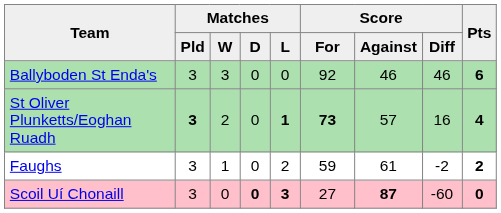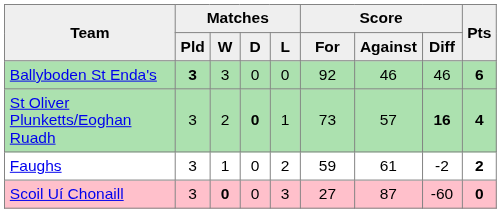(193, 74) normal -> (193, 74) bold
(193, 120) bold -> (193, 120) normal
(255, 120) normal -> (255, 120) bold
(285, 120) bold -> (285, 120) normal
(327, 120) bold -> (327, 120) normal
(442, 120) normal -> (442, 120) bold
(225, 194) normal -> (225, 194) bold
(255, 194) bold -> (255, 194) normal
(285, 194) bold -> (285, 194) normal
(388, 194) bold -> (388, 194) normal
